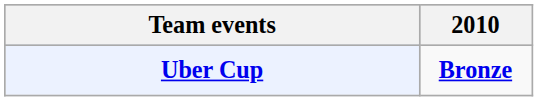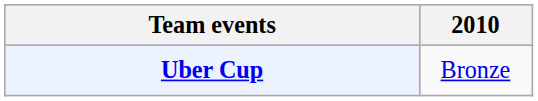(475, 69) bold -> (475, 69) normal
